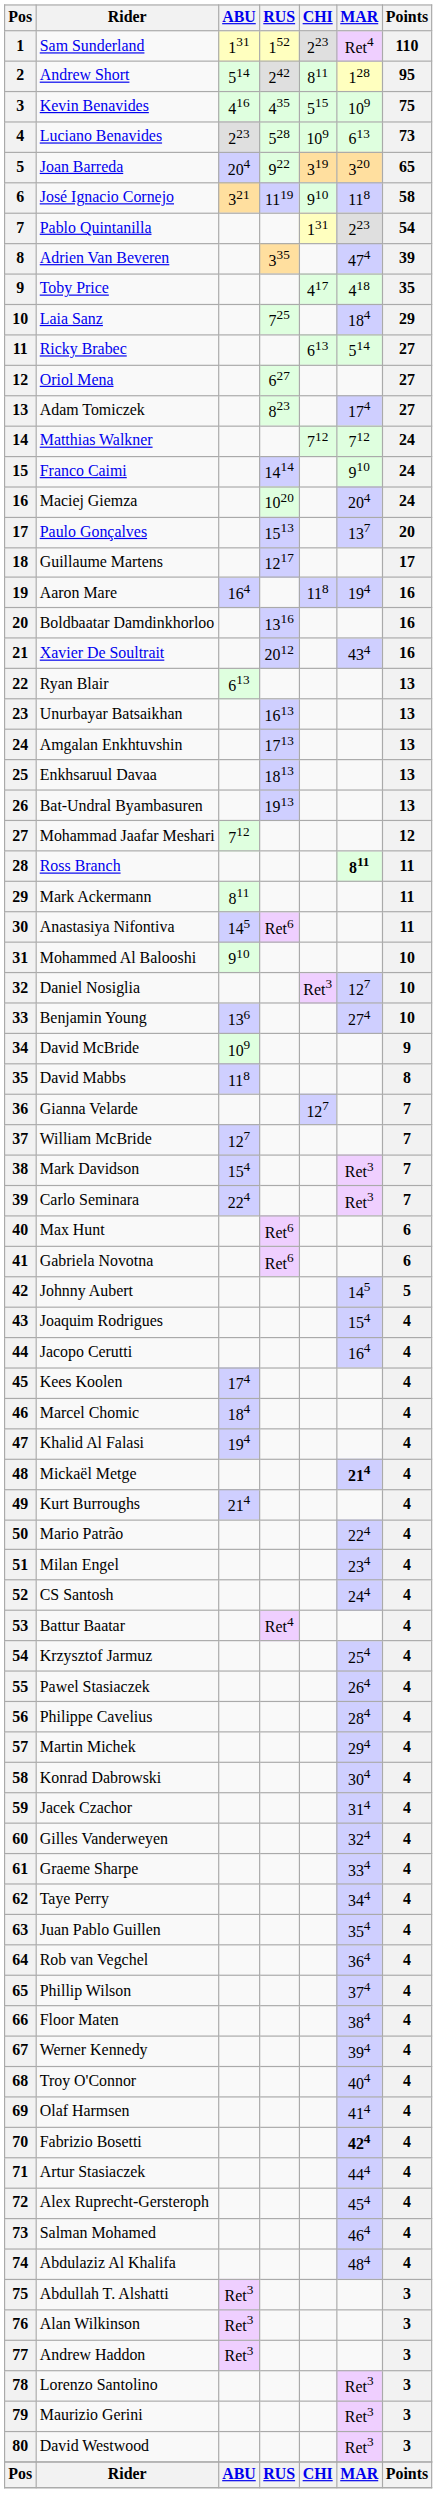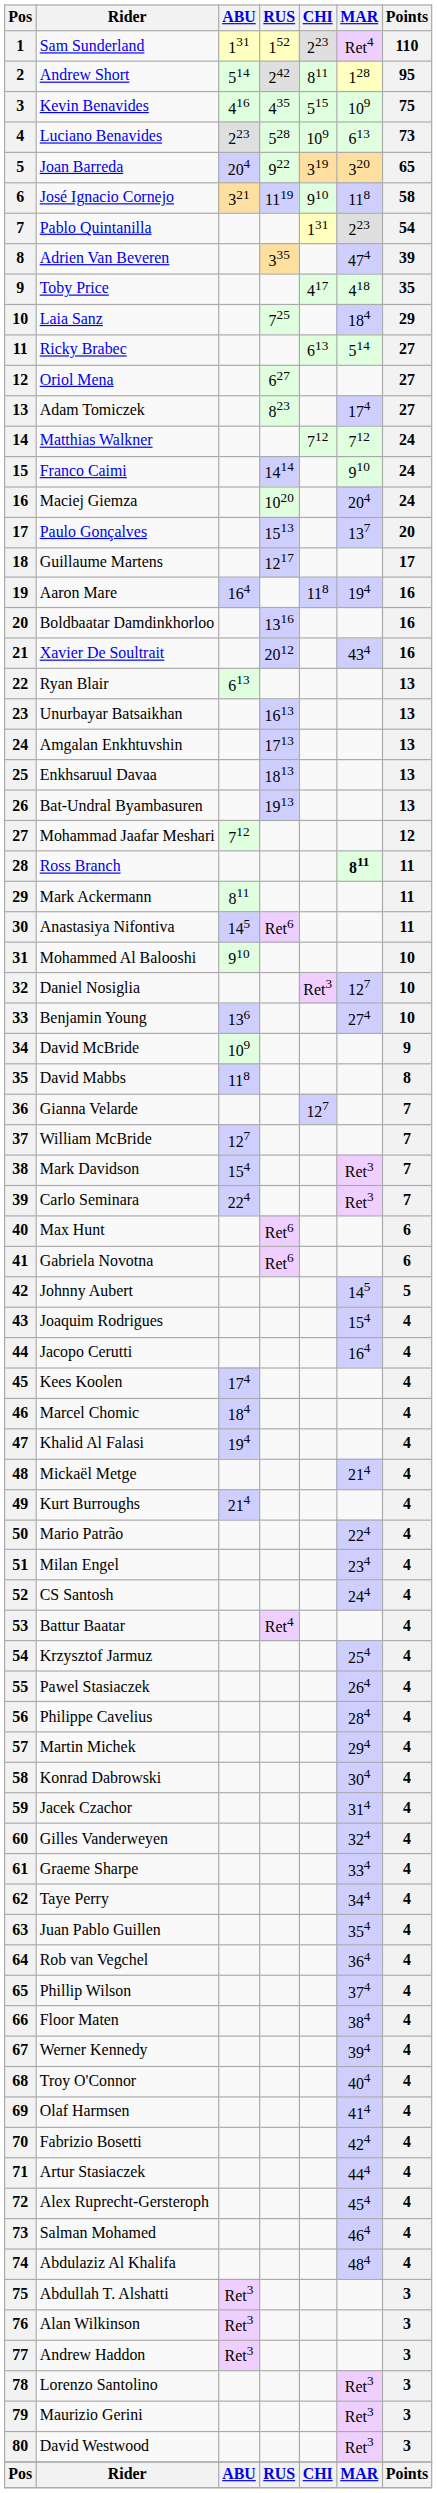(359, 1473) bold -> (359, 1473) normal
(359, 2142) bold -> (359, 2142) normal
